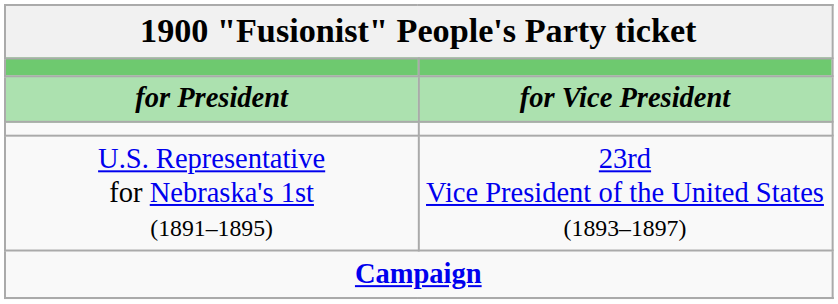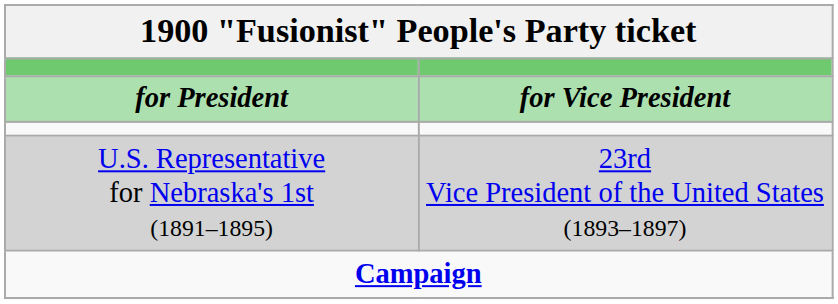(212, 192) no background -> (212, 192) lightgrey background
(625, 192) no background -> (625, 192) lightgrey background
